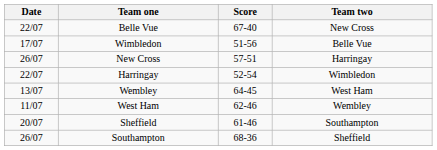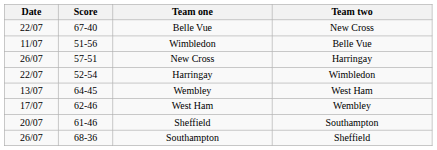columns swapped: (138, 12) <-> (245, 12)
(31, 43) 17/07 -> (31, 43) 11/07
(31, 106) 11/07 -> (31, 106) 17/07
